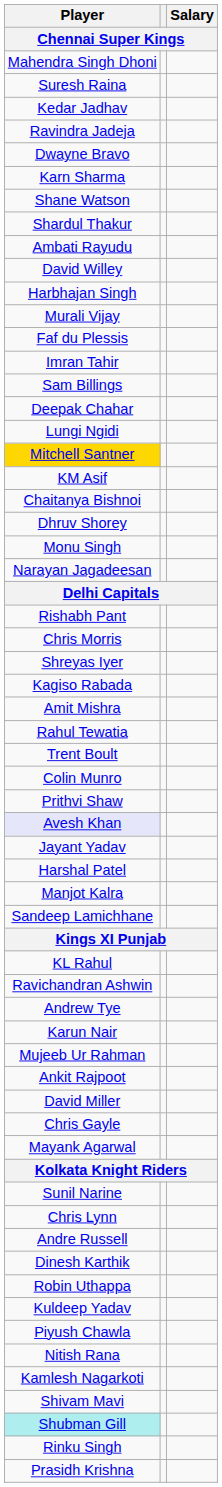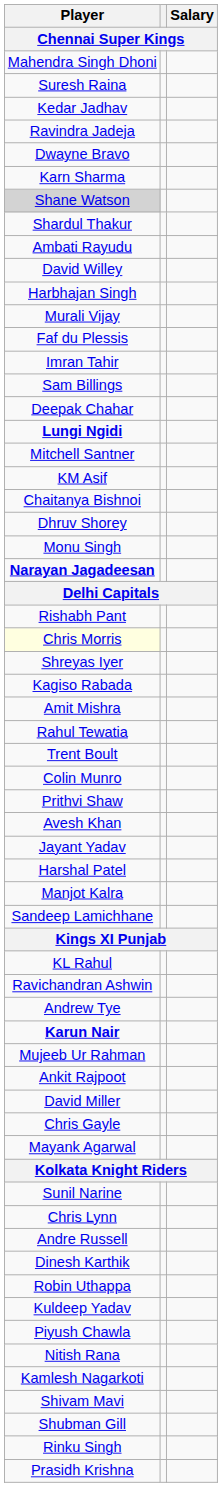(82, 200) no background -> (82, 200) lightgrey background
(82, 431) normal -> (82, 431) bold
(82, 454) gold background -> (82, 454) no background
(82, 570) normal -> (82, 570) bold
(82, 639) no background -> (82, 639) lightyellow background
(82, 824) lavender background -> (82, 824) no background
(82, 1032) normal -> (82, 1032) bold
(82, 1424) paleturquoise background -> (82, 1424) no background
